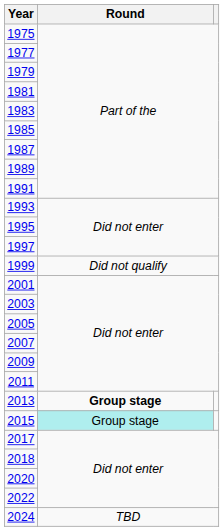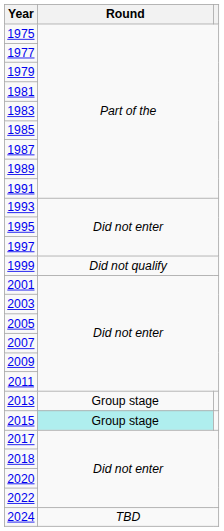(125, 401) bold -> (125, 401) normal
